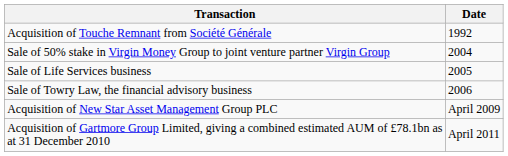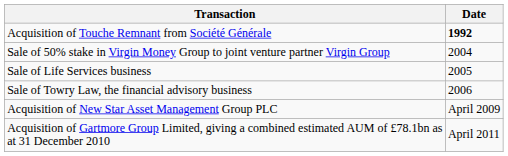(460, 33) normal -> (460, 33) bold
